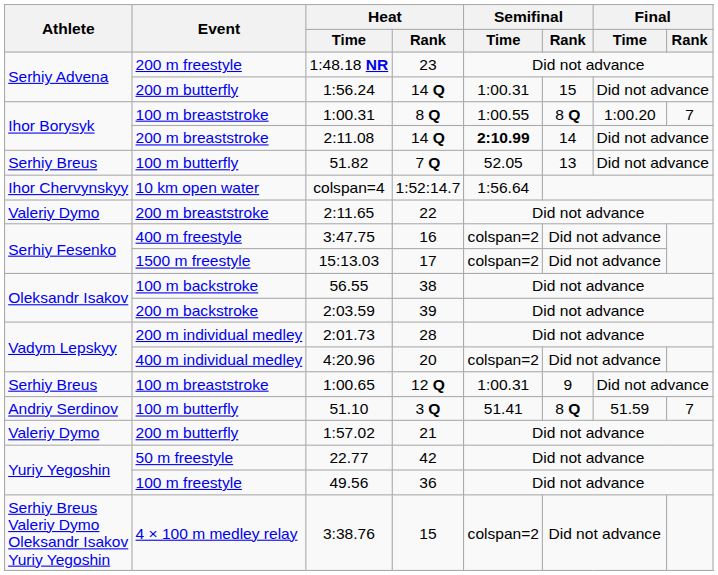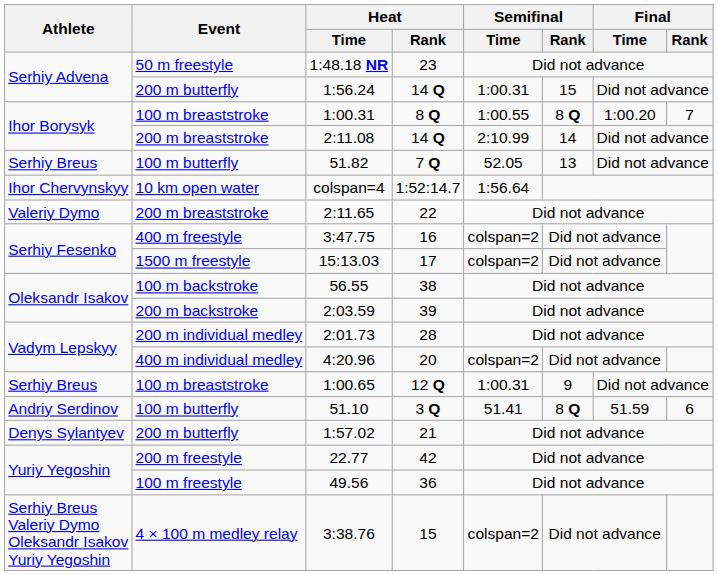(189, 65) 200 m freestyle -> (184, 65) 50 m freestyle
(503, 139) bold -> (503, 139) normal
(690, 409) 7 -> (690, 409) 6
(54, 434) Valeriy Dymo -> (66, 434) Denys Sylantyev
(184, 458) 50 m freestyle -> (189, 458) 200 m freestyle
